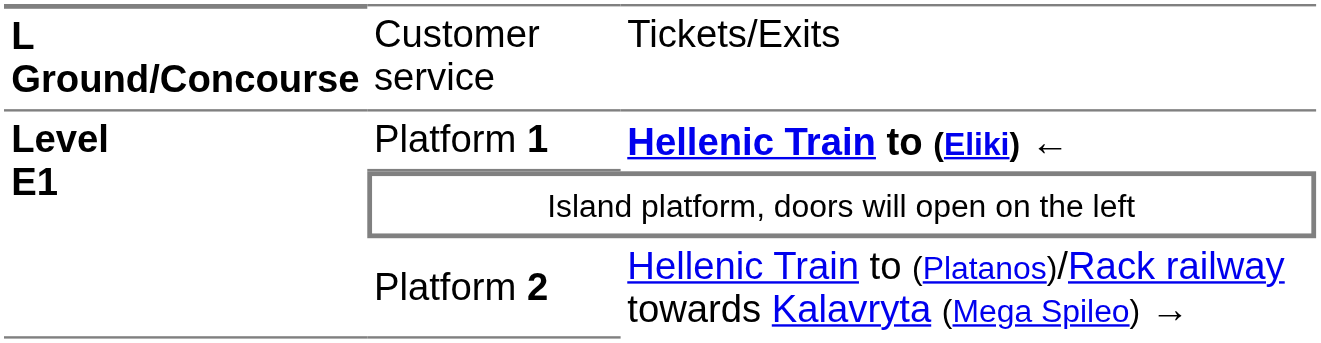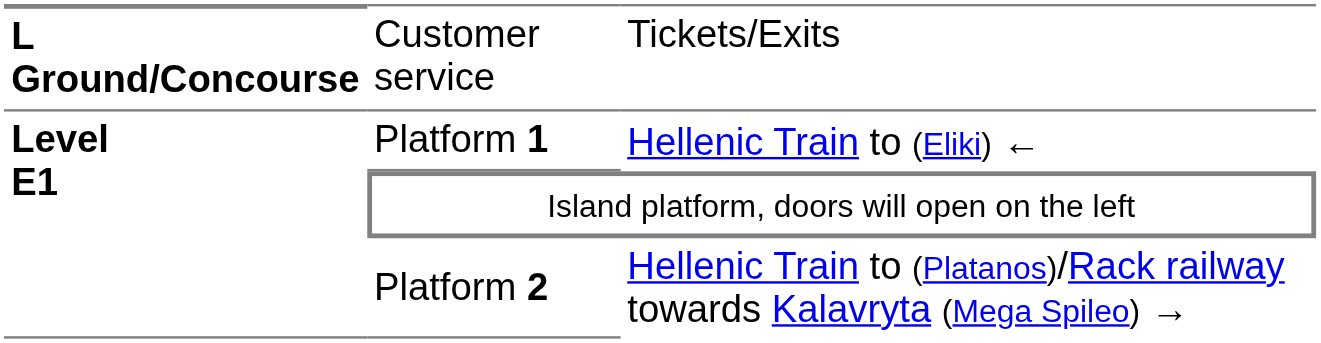(848, 140) bold -> (834, 140) normal
